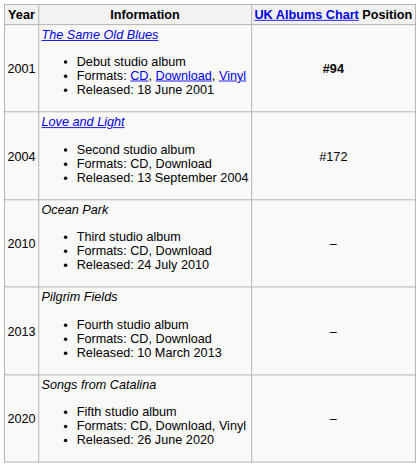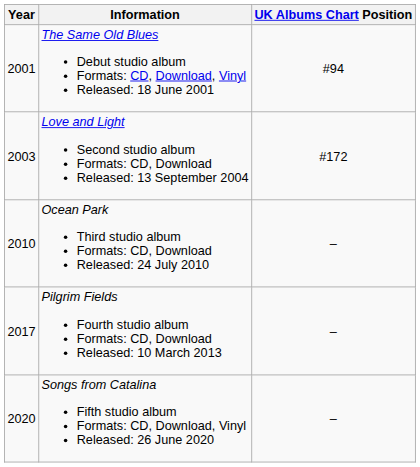(333, 69) bold -> (333, 69) normal
(21, 156) 2004 -> (21, 156) 2003
(21, 331) 2013 -> (21, 331) 2017
